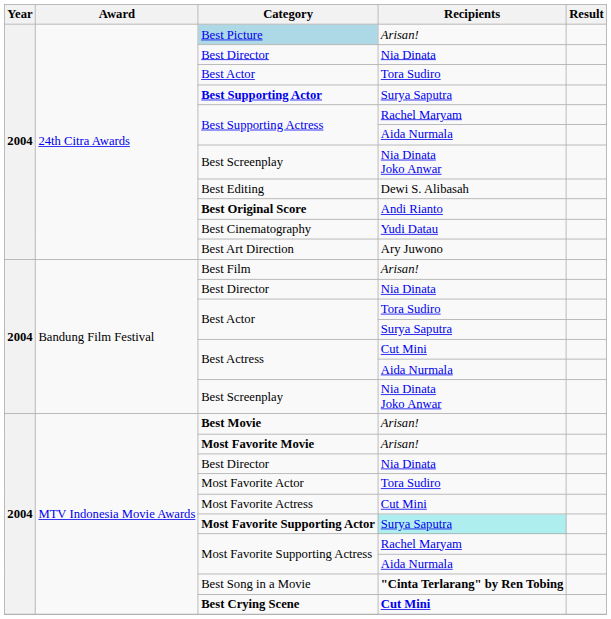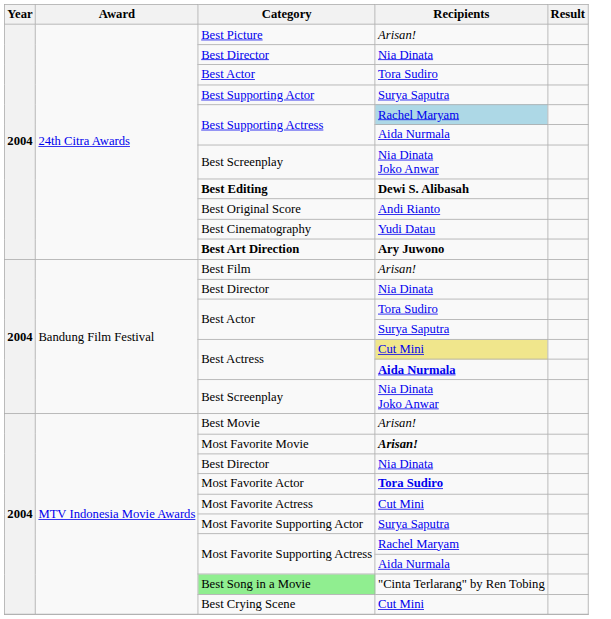(232, 34) lightblue background -> (232, 34) no background
(262, 94) bold -> (258, 94) normal
(421, 114) no background -> (419, 114) lightblue background
(233, 189) normal -> (234, 189) bold
(425, 189) normal -> (423, 189) bold
(254, 209) bold -> (251, 209) normal
(248, 249) normal -> (250, 249) bold
(412, 249) normal -> (411, 249) bold
(404, 349) no background -> (401, 349) khaki background
(417, 369) normal -> (417, 369) bold
(231, 423) bold -> (230, 423) normal
(258, 443) bold -> (255, 443) normal
(400, 443) normal -> (398, 443) bold
(411, 483) normal -> (410, 483) bold
(288, 524) bold -> (282, 524) normal
(416, 524) paleturquoise background -> (414, 524) no background
(256, 584) no background -> (256, 584) lightgreen background
(472, 584) bold -> (461, 584) normal
(250, 604) bold -> (248, 604) normal
(406, 604) bold -> (401, 604) normal
